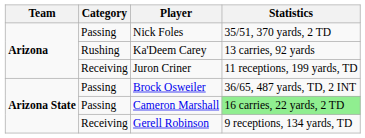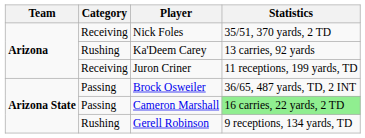(99, 32) Passing -> (104, 32) Receiving
(104, 123) Receiving -> (100, 123) Rushing
